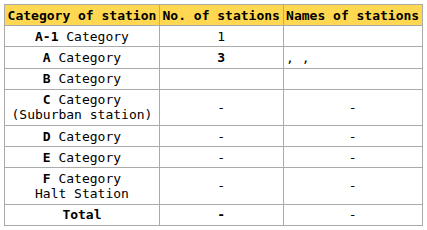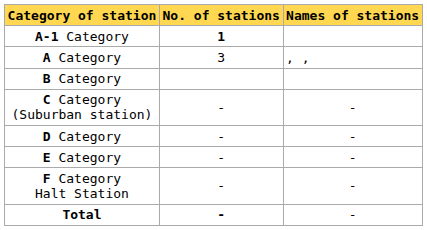(221, 36) normal -> (221, 36) bold
(221, 57) bold -> (221, 57) normal
